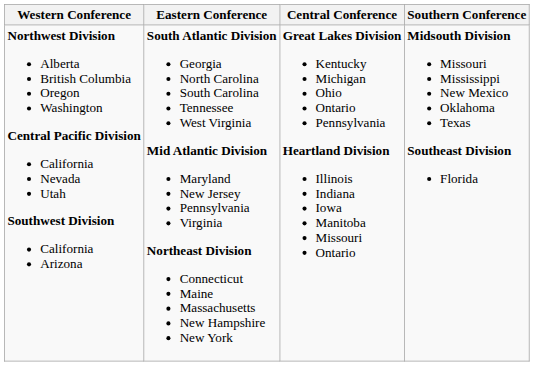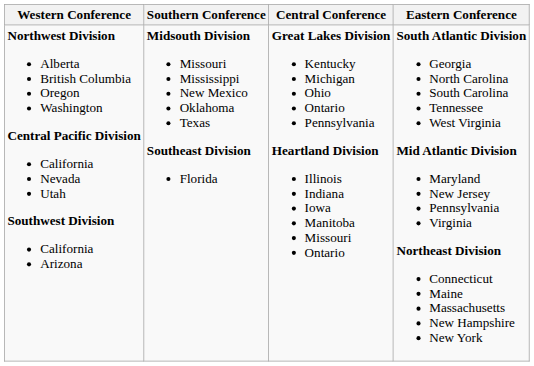columns swapped: (467, 14) <-> (212, 14)
